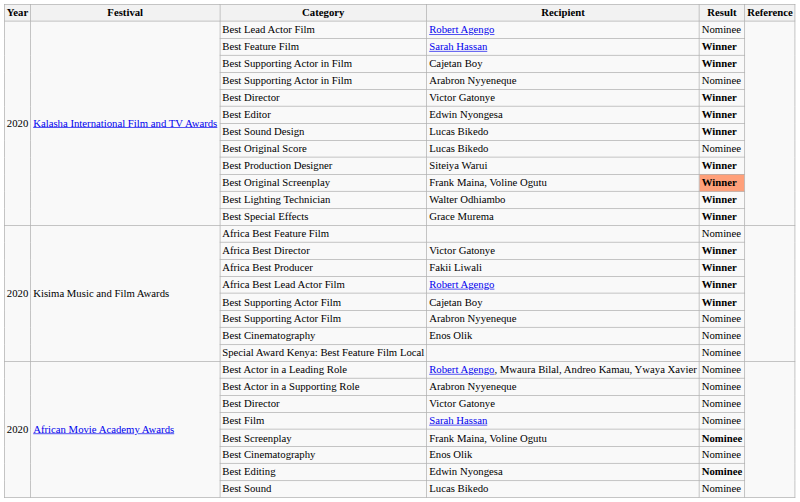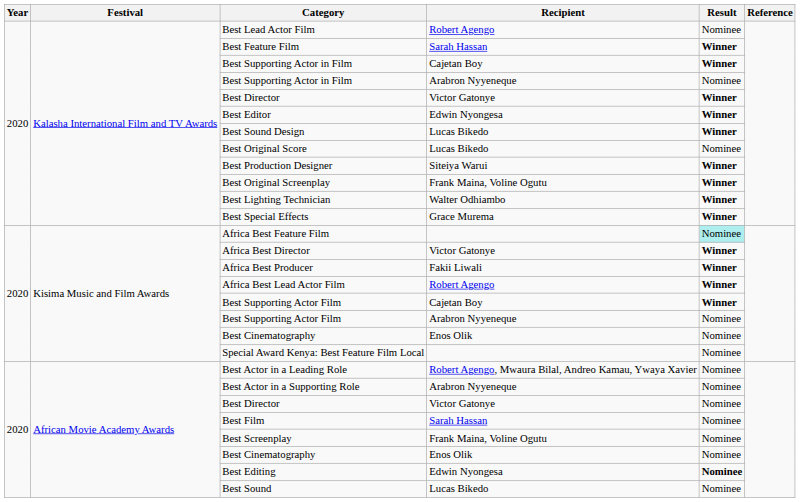(719, 183) lightsalmon background -> (719, 183) no background
(721, 234) no background -> (721, 234) paleturquoise background
(722, 438) bold -> (721, 438) normal
